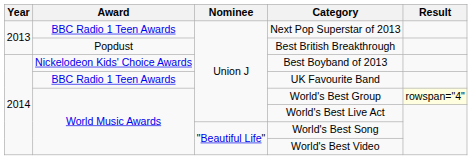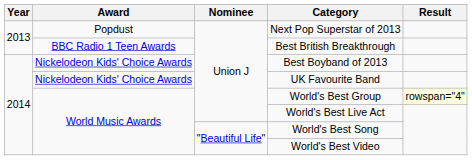(114, 29) BBC Radio 1 Teen Awards -> (114, 29) Popdust
(114, 46) Popdust -> (114, 46) BBC Radio 1 Teen Awards
(114, 79) BBC Radio 1 Teen Awards -> (114, 79) Nickelodeon Kids' Choice Awards
